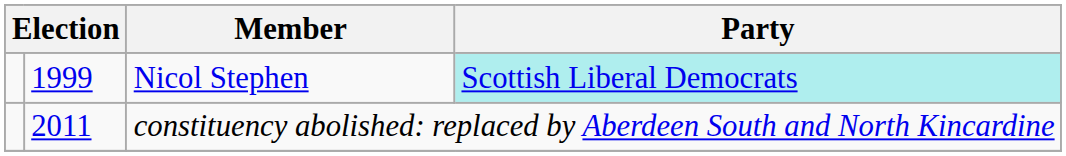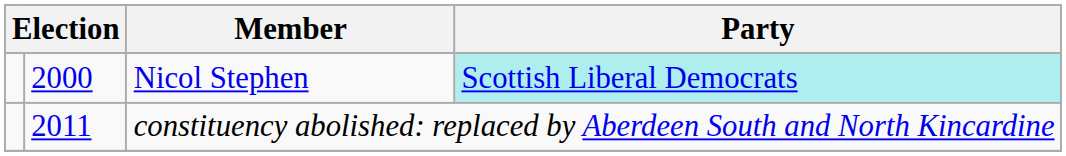(62, 77) 1999 -> (62, 77) 2000
